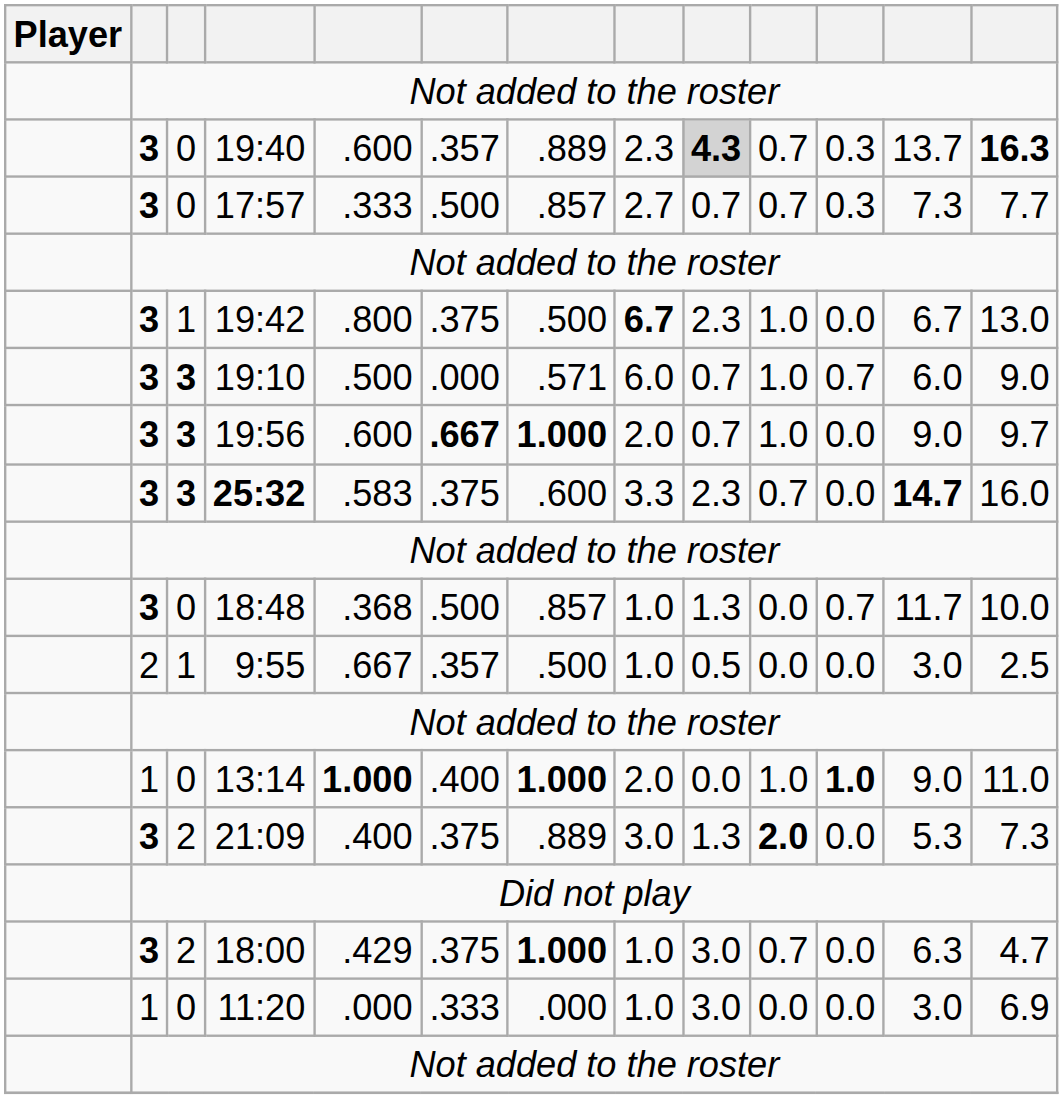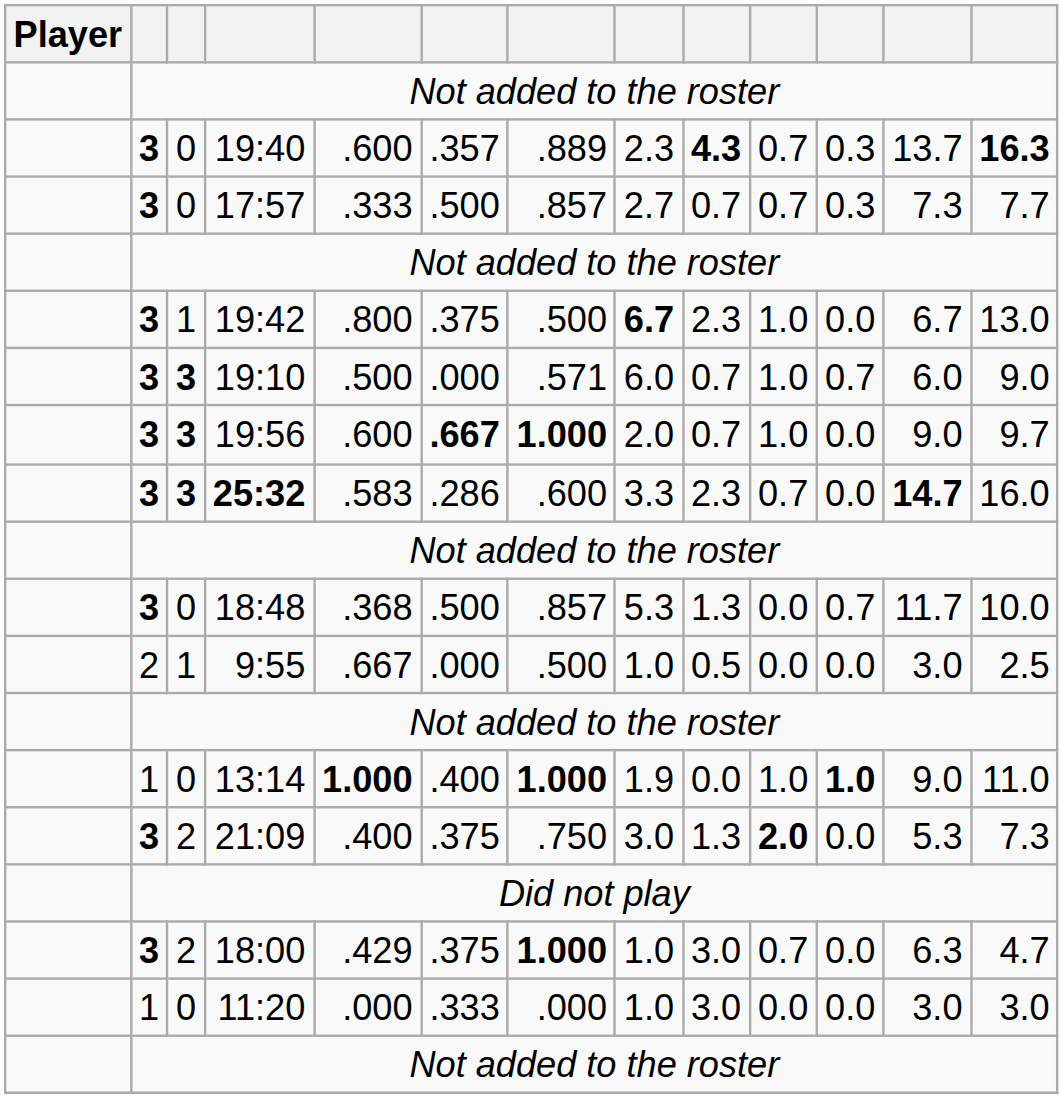(716, 149) lightgrey background -> (716, 149) no background
(465, 492) .375 -> (465, 492) .286
(649, 607) 1.0 -> (649, 607) 5.3
(465, 664) .357 -> (465, 664) .000
(649, 779) 2.0 -> (649, 779) 1.9
(572, 836) .889 -> (572, 836) .750
(1025, 1008) 6.9 -> (1025, 1008) 3.0
